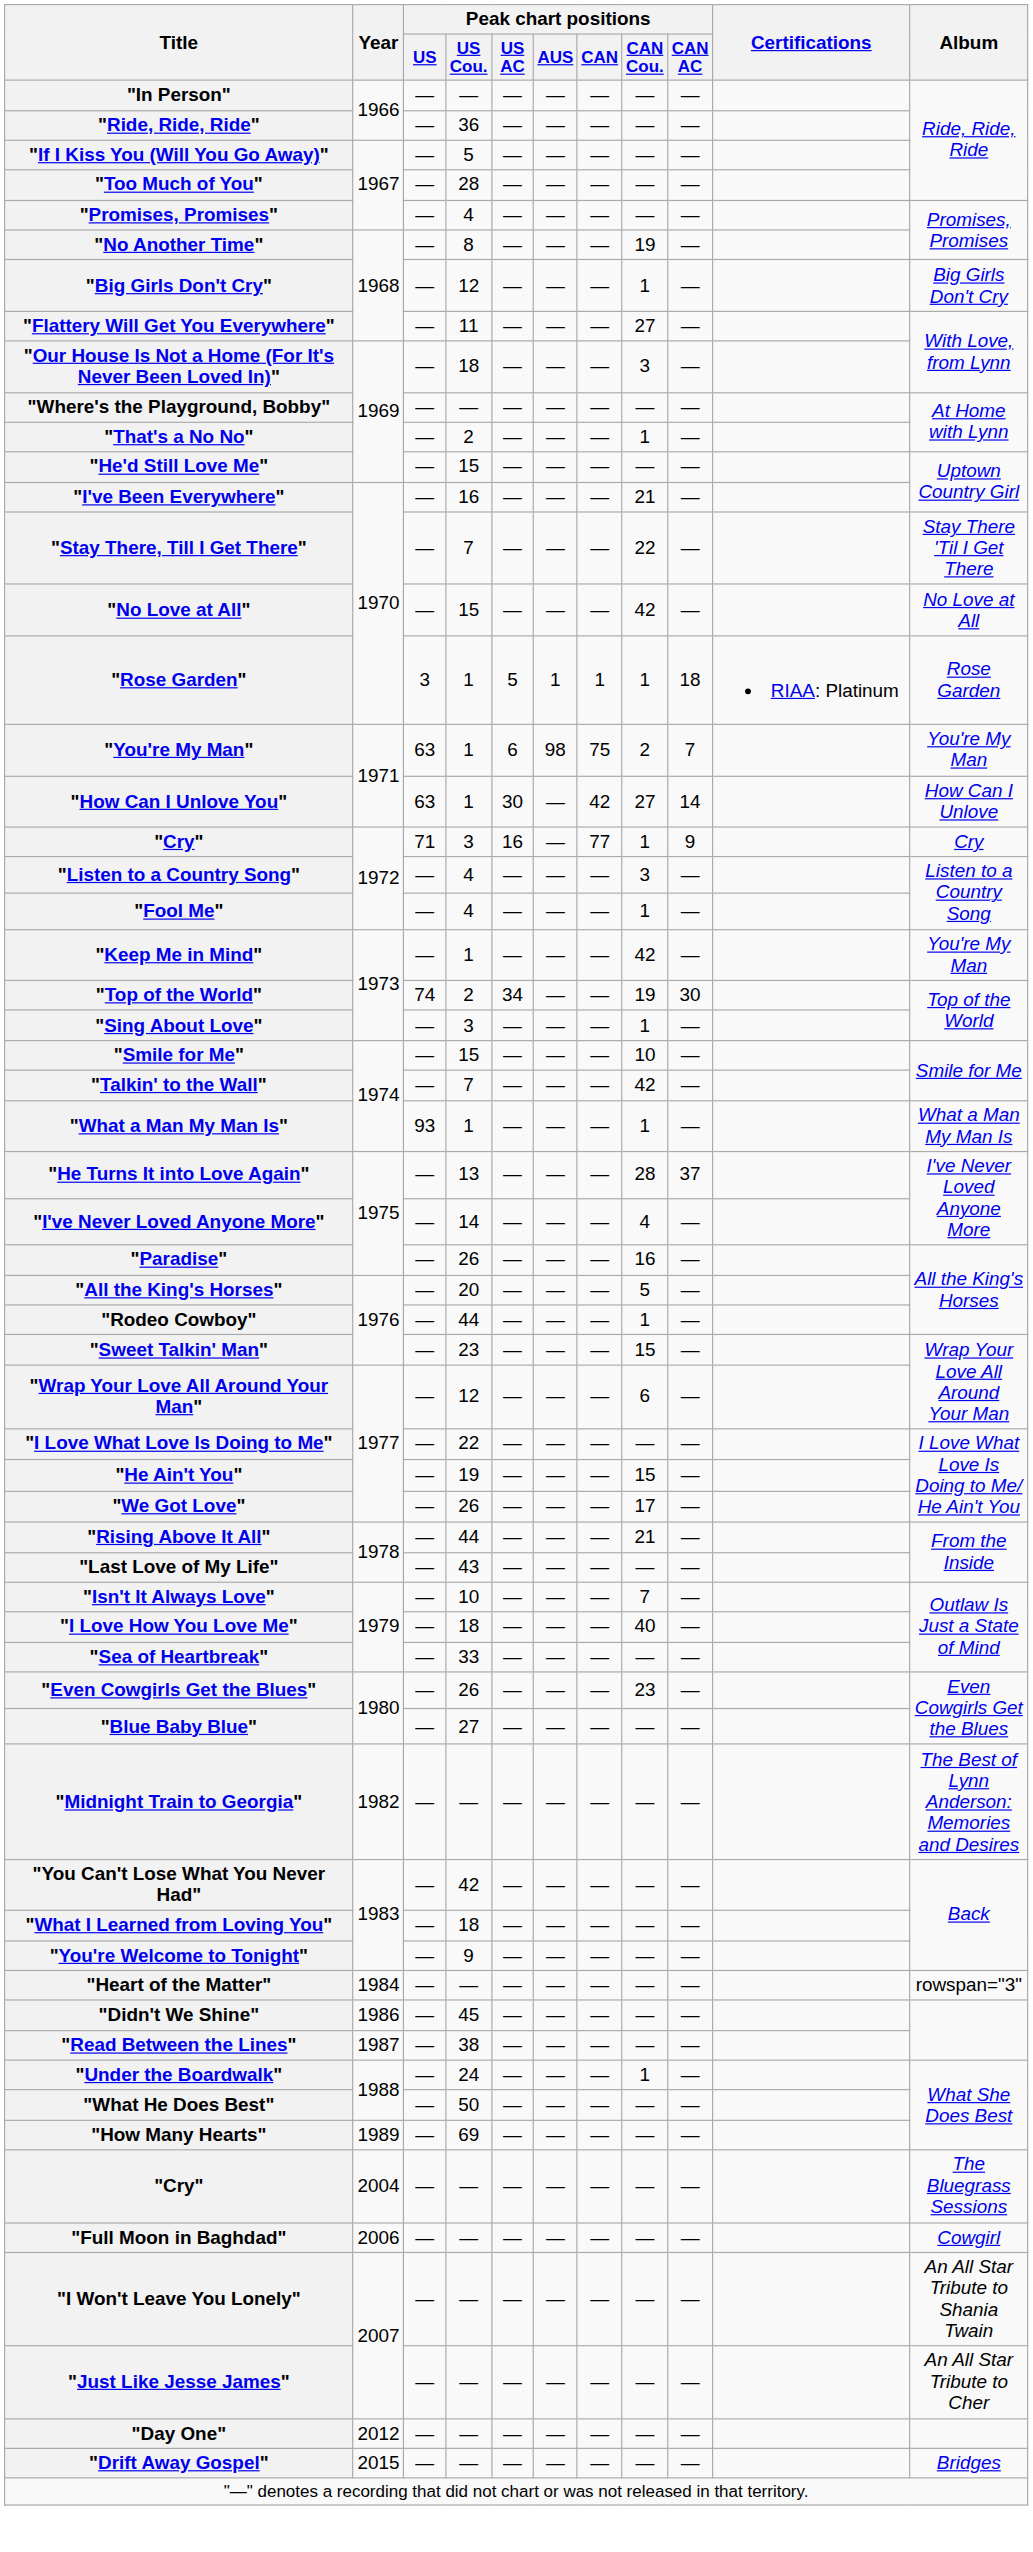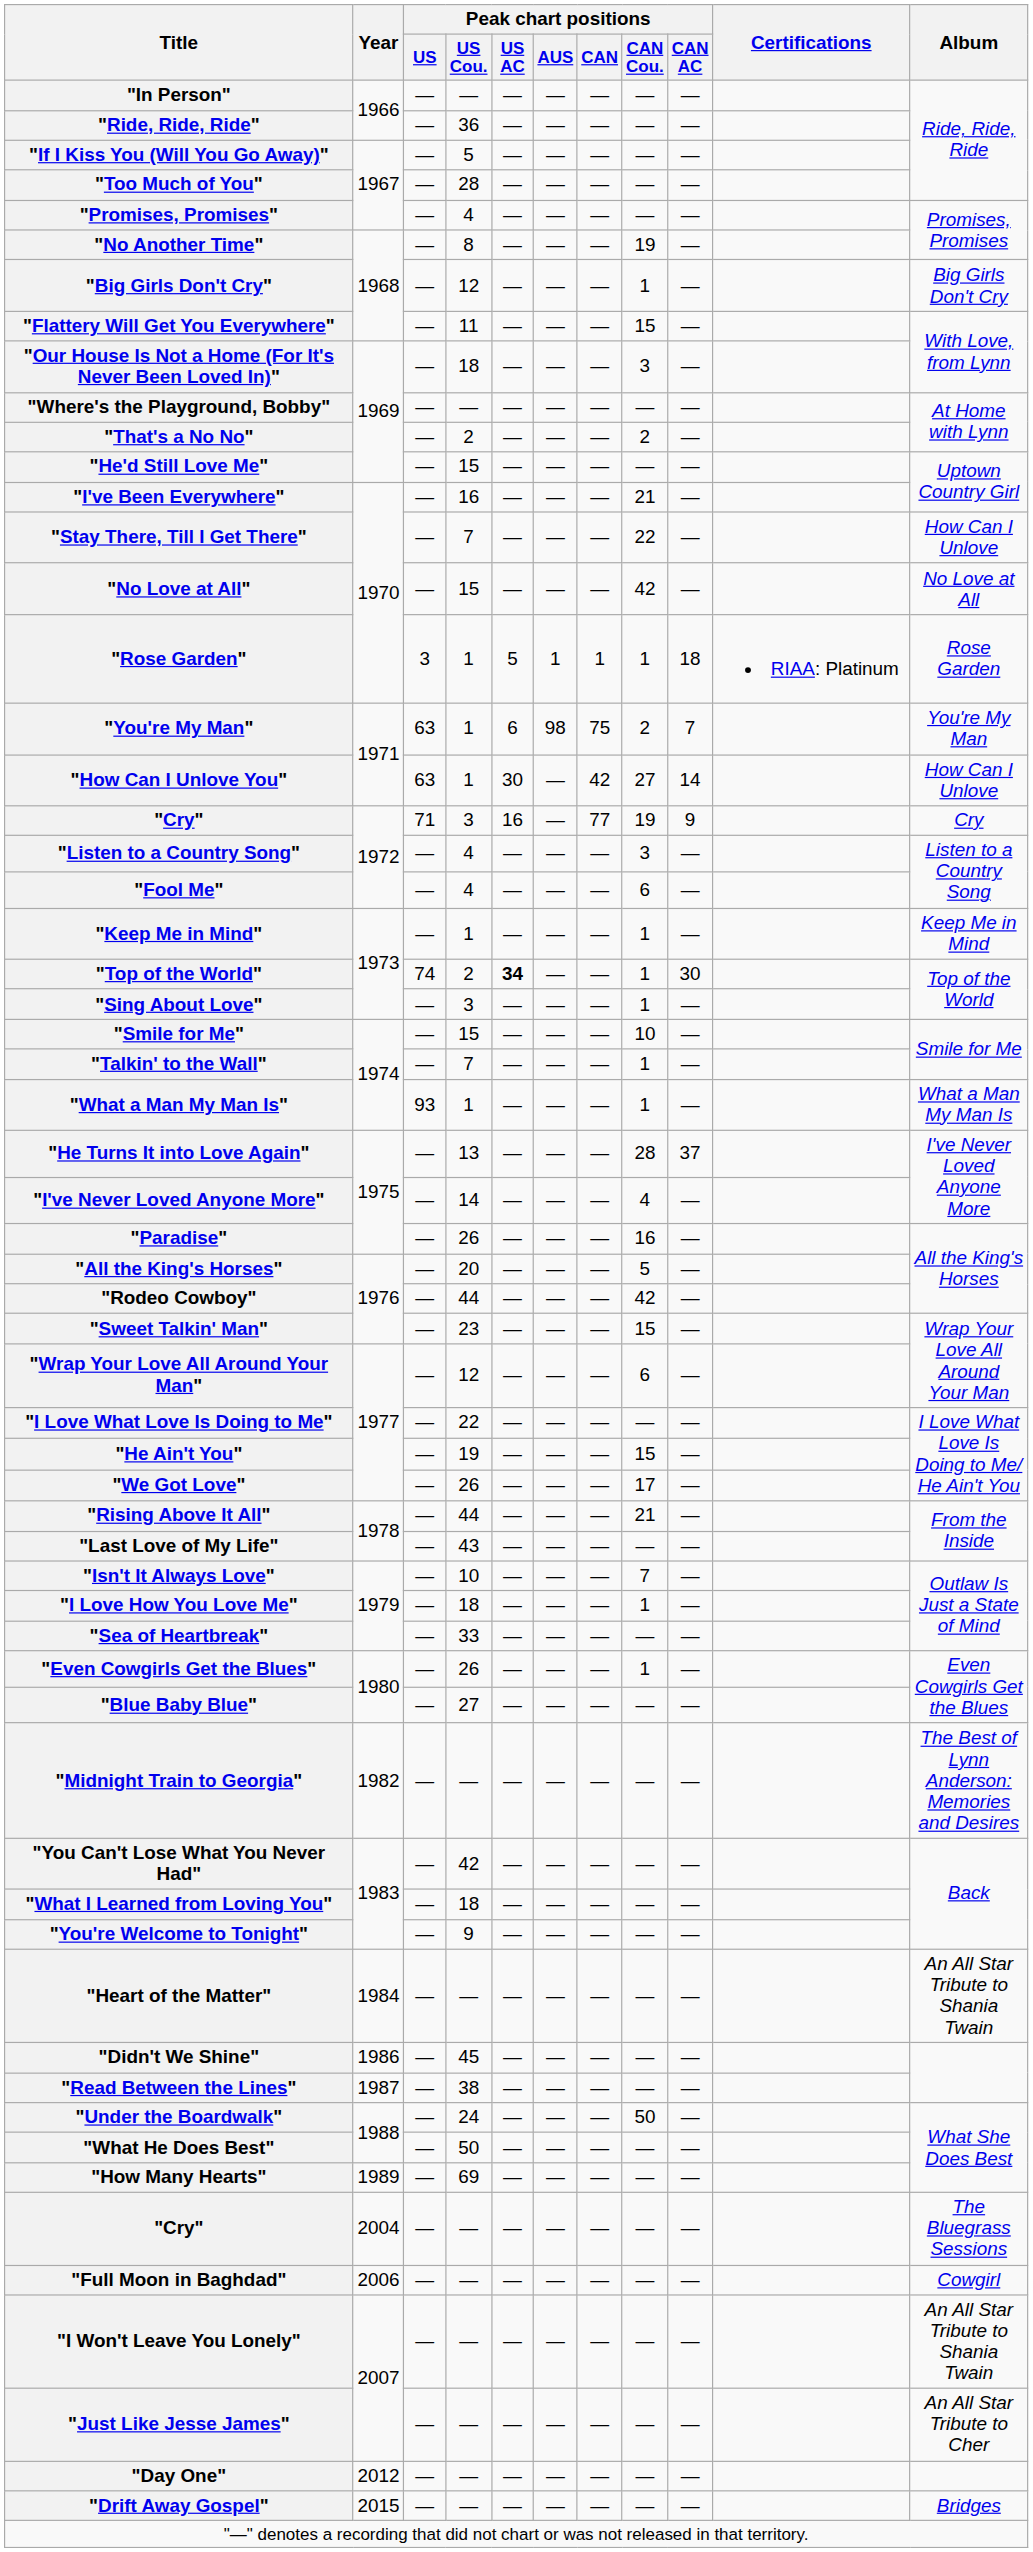(645, 325) 27 -> (645, 325) 15
(645, 437) 1 -> (645, 437) 2
(969, 548) Stay There 'Til I Get There -> (969, 537) How Can I Unlove
(645, 841) 1 -> (645, 820) 19
(645, 911) 1 -> (645, 889) 6
(645, 954) 42 -> (645, 933) 1
(969, 954) You're My Man -> (969, 933) Keep Me in Mind
(512, 995) normal -> (512, 974) bold
(645, 995) 19 -> (645, 974) 1
(645, 1085) 42 -> (645, 1063) 1
(645, 1319) 1 -> (645, 1298) 42
(645, 1626) 40 -> (645, 1605) 1
(645, 1689) 23 -> (645, 1668) 1
(969, 1985) rowspan="3" -> (969, 1995) An All Star Tribute to Shania Twain
(645, 2075) 1 -> (645, 2117) 50
